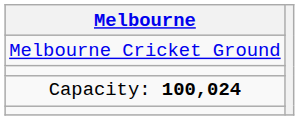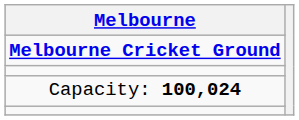(145, 51) normal -> (145, 51) bold
